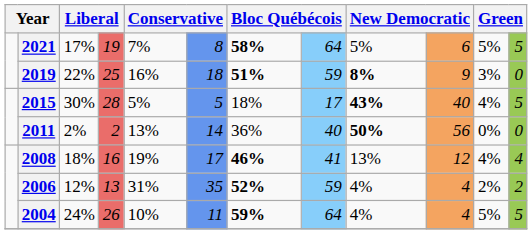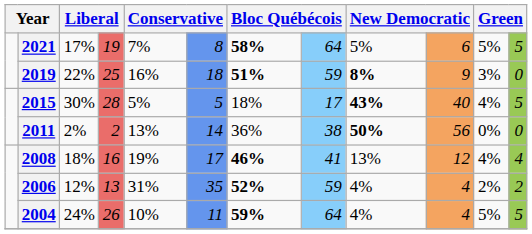(333, 131) 40 -> (333, 131) 38
